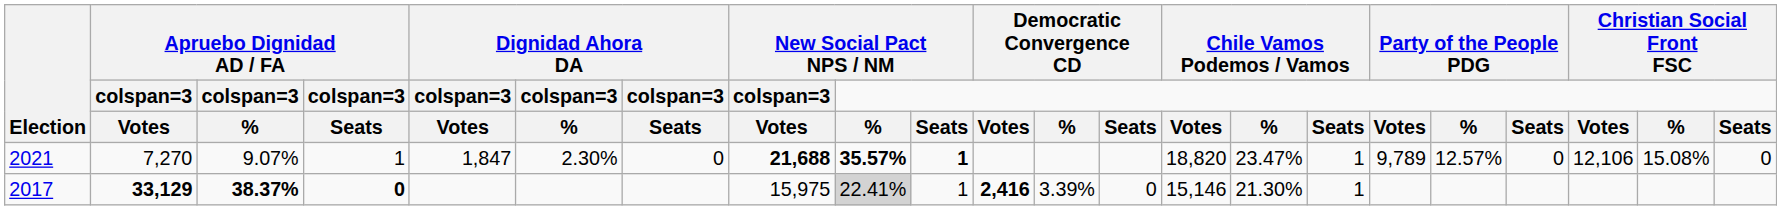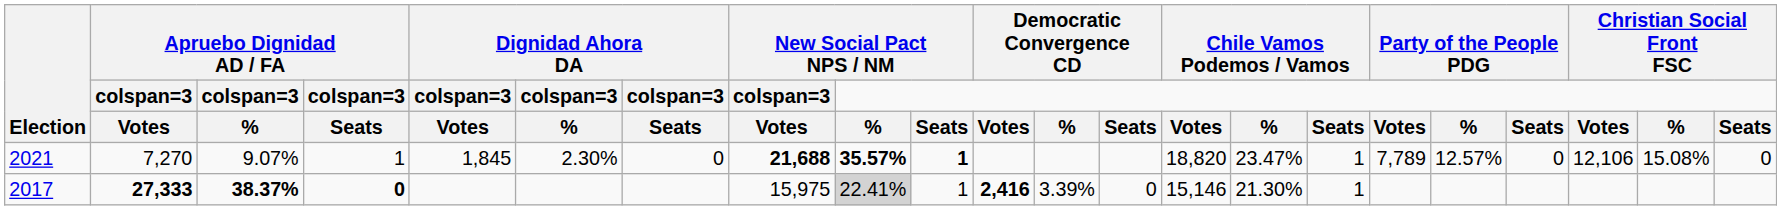(487, 159) 1,847 -> (487, 159) 1,845
(1401, 159) 9,789 -> (1401, 159) 7,789
(162, 190) 33,129 -> (162, 190) 27,333
